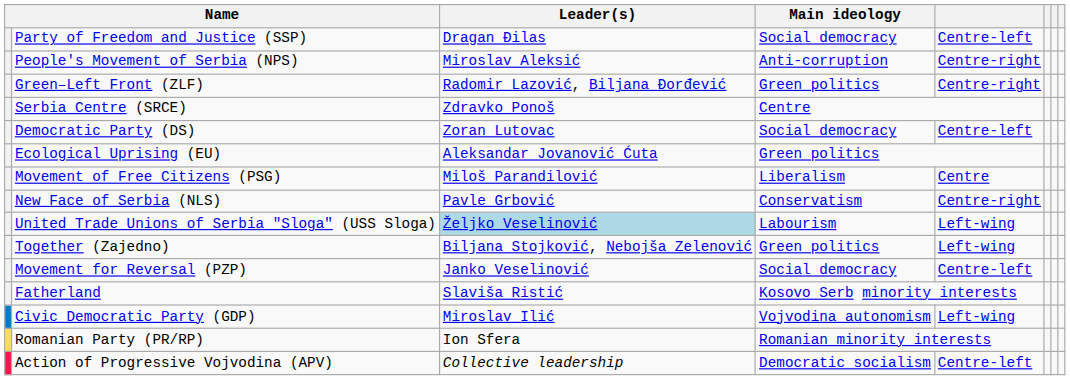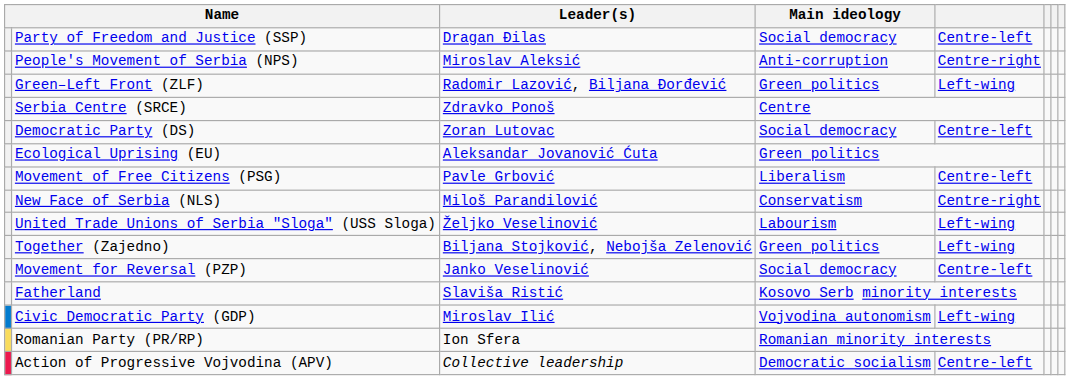(989, 86) Centre-right -> (977, 86) Left-wing
(520, 178) Miloš Parandilović -> (499, 178) Pavle Grbović
(964, 178) Centre -> (985, 178) Centre-left
(499, 202) Pavle Grbović -> (520, 202) Miloš Parandilović
(520, 225) lightblue background -> (520, 225) no background
